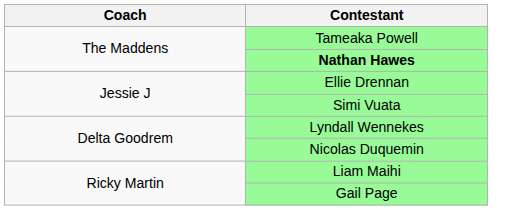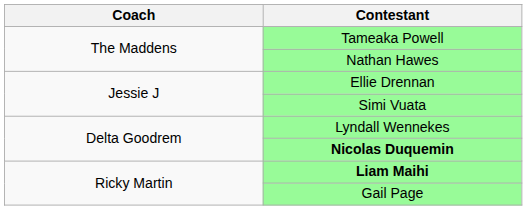(367, 60) bold -> (392, 60) normal
(367, 149) normal -> (392, 149) bold
(367, 171) normal -> (392, 171) bold
